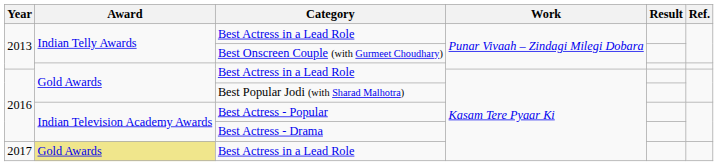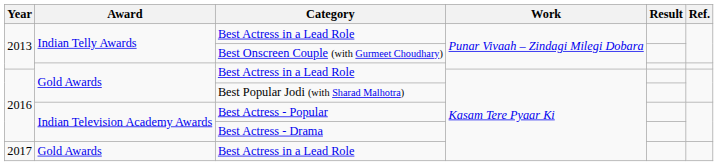(70, 151) khaki background -> (70, 151) no background
